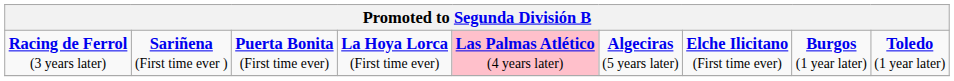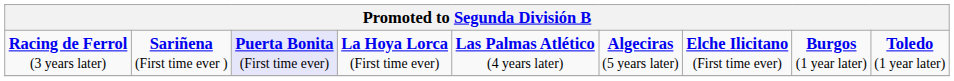(284, 52) no background -> (284, 52) lavender background
(525, 52) pink background -> (525, 52) no background
